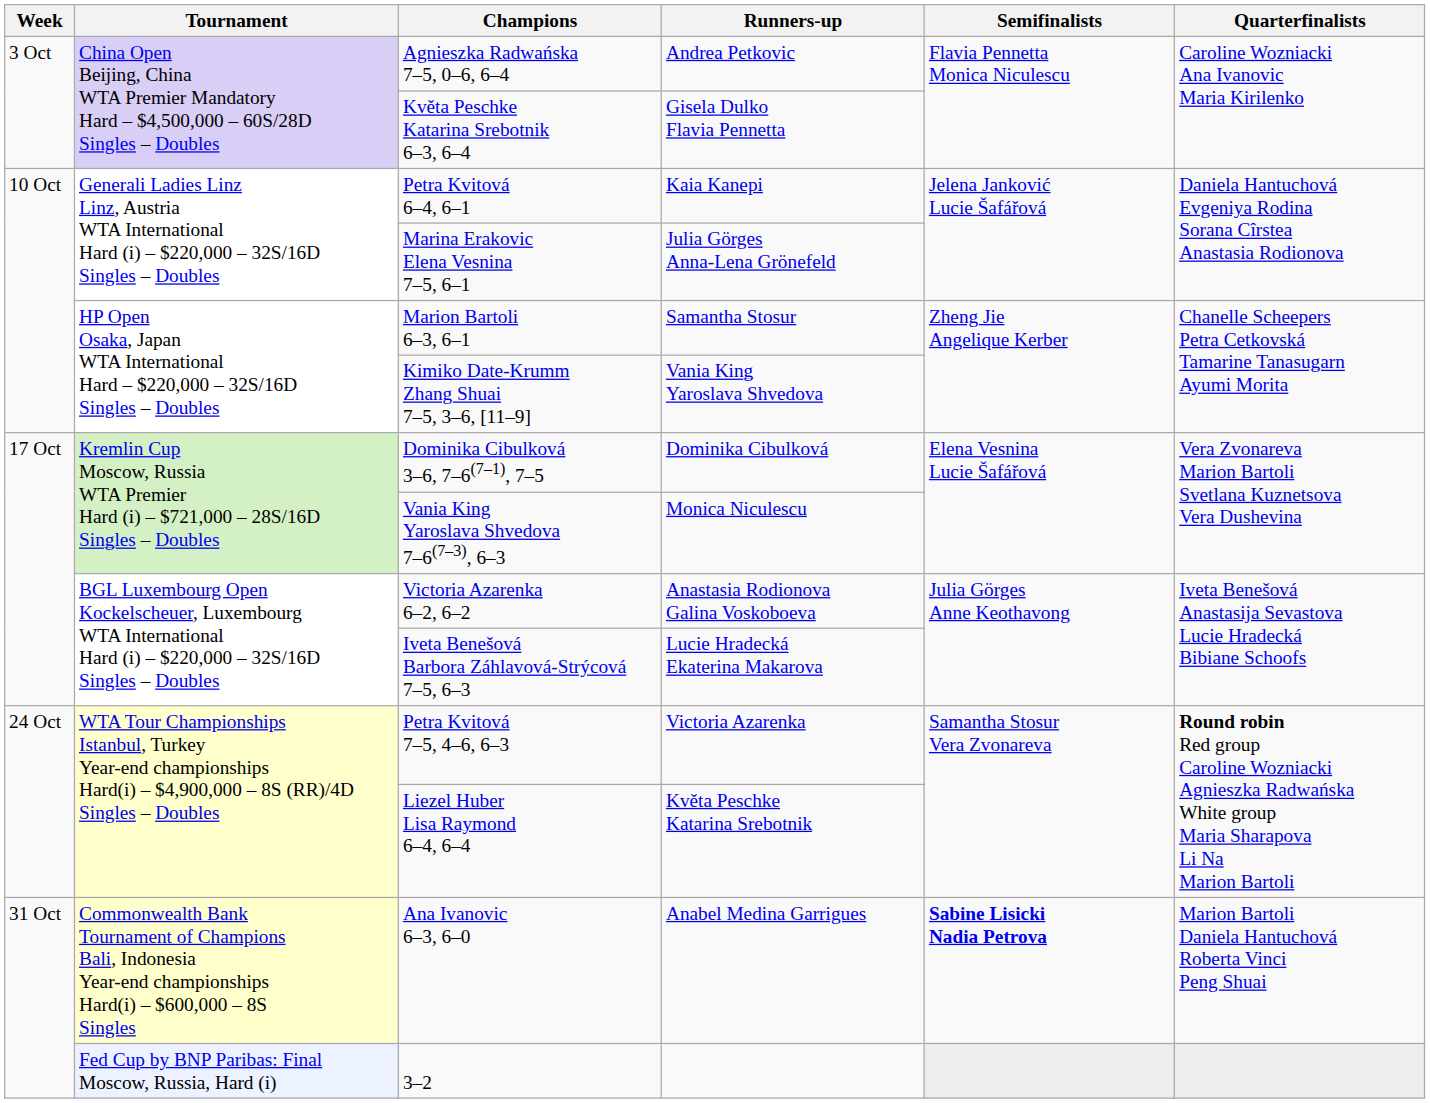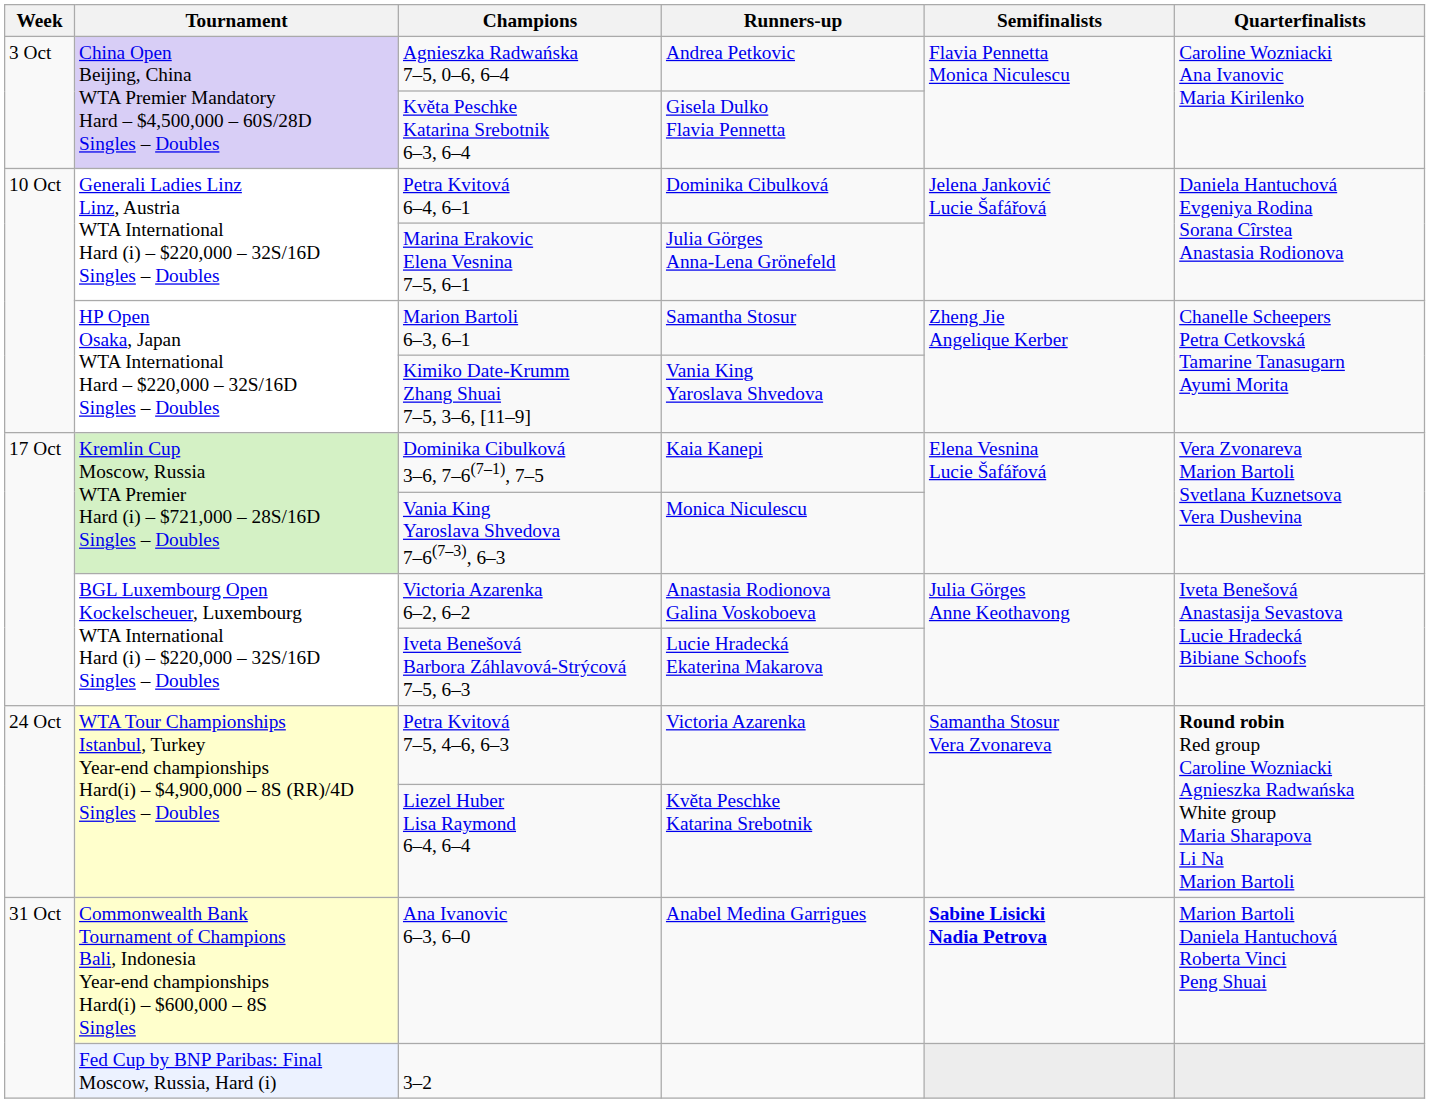(714, 196) Kaia Kanepi -> (747, 184) Dominika Cibulková
(747, 449) Dominika Cibulková -> (714, 460) Kaia Kanepi
